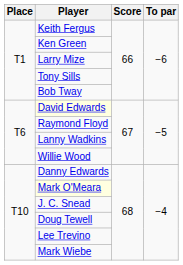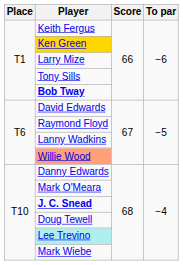(62, 44) no background -> (62, 44) gold background
(60, 92) normal -> (61, 92) bold
(72, 108) lightyellow background -> (72, 108) no background
(64, 156) no background -> (64, 156) lightsalmon background
(69, 188) lightyellow background -> (69, 188) no background
(64, 204) normal -> (65, 204) bold
(64, 236) no background -> (64, 236) paleturquoise background
